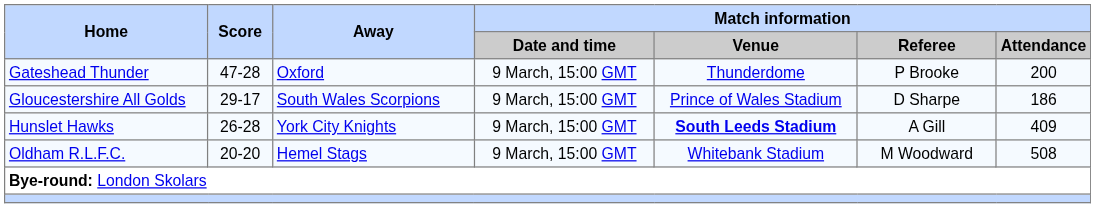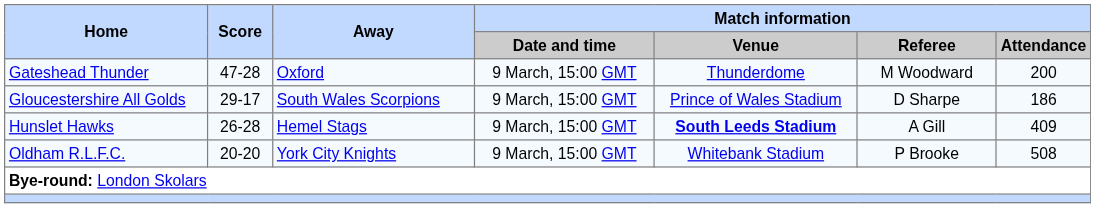(927, 72) P Brooke -> (927, 72) M Woodward
(336, 126) York City Knights -> (322, 126) Hemel Stags
(322, 153) Hemel Stags -> (336, 153) York City Knights
(927, 153) M Woodward -> (927, 153) P Brooke
